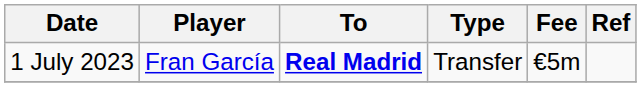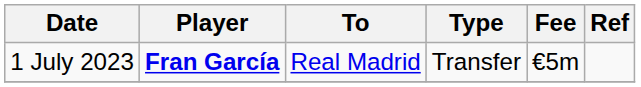(209, 61) normal -> (212, 61) bold
(354, 61) bold -> (356, 61) normal
